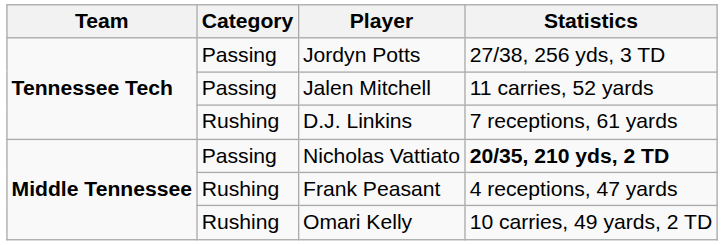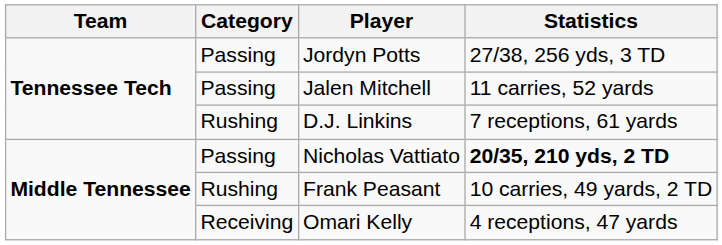(574, 188) 4 receptions, 47 yards -> (591, 188) 10 carries, 49 yards, 2 TD
(240, 222) Rushing -> (247, 222) Receiving
(591, 222) 10 carries, 49 yards, 2 TD -> (574, 222) 4 receptions, 47 yards
